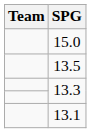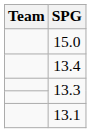(67, 66) 13.5 -> (67, 66) 13.4
